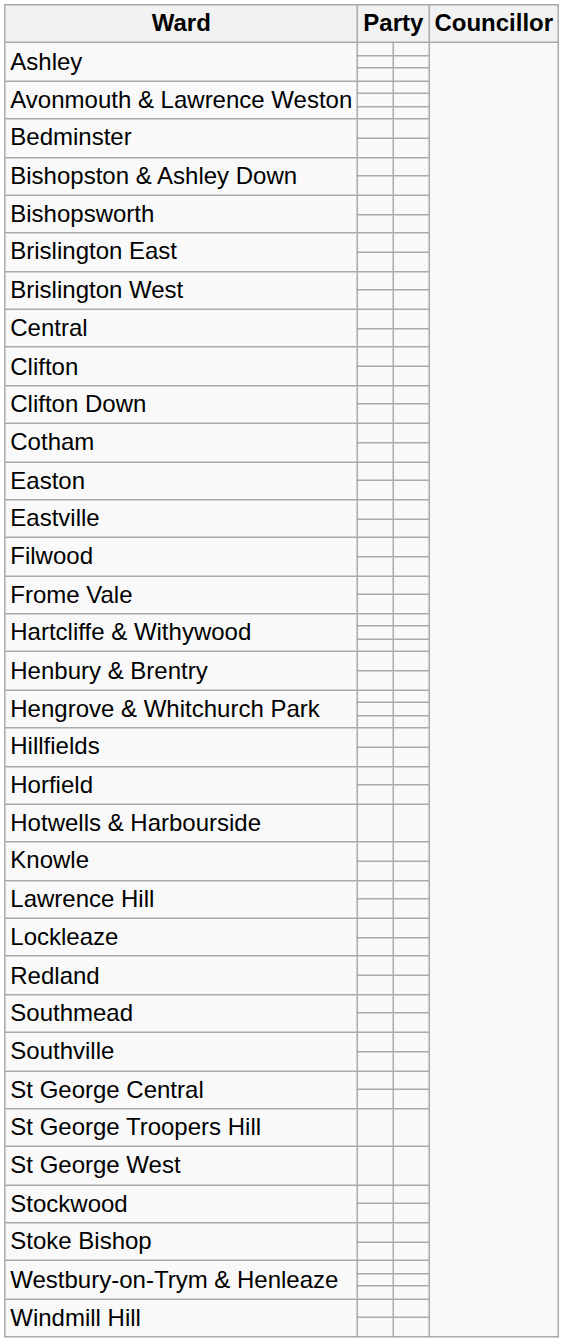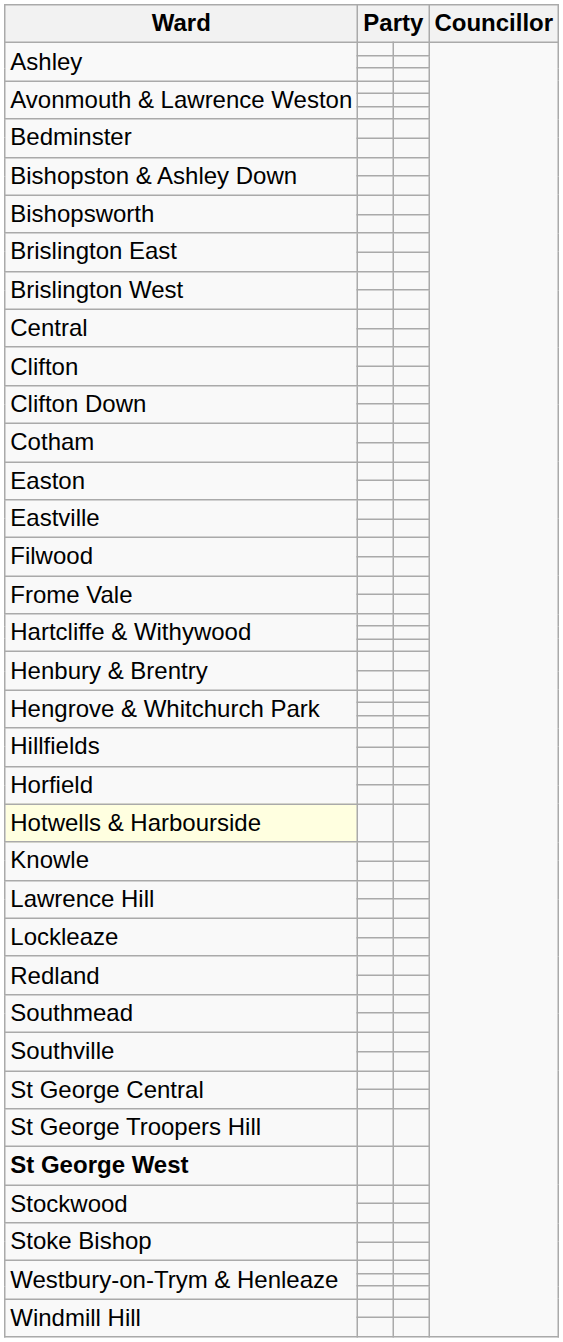(136, 822) no background -> (136, 822) lightyellow background
(95, 1165) normal -> (99, 1165) bold
